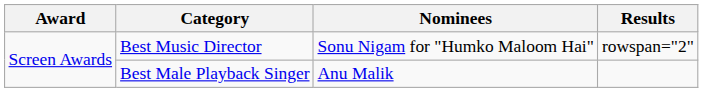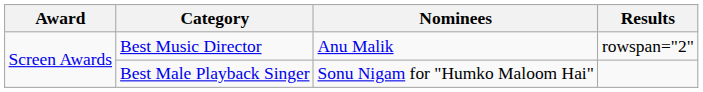(456, 45) Sonu Nigam for "Humko Maloom Hai" -> (356, 45) Anu Malik
(356, 73) Anu Malik -> (456, 73) Sonu Nigam for "Humko Maloom Hai"
